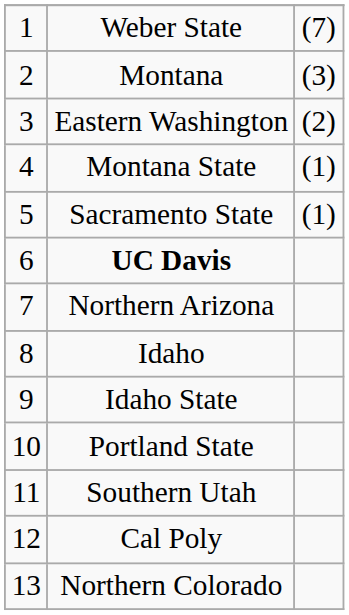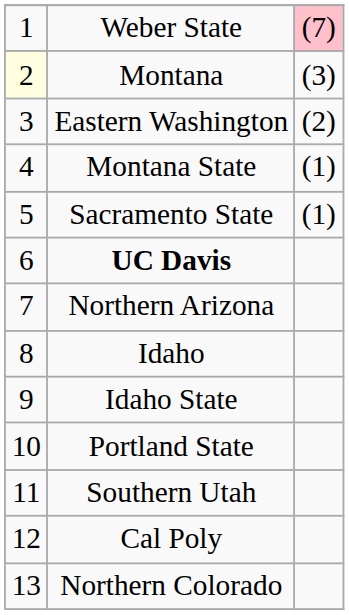(319, 27) no background -> (319, 27) pink background
(26, 74) no background -> (26, 74) lightyellow background
